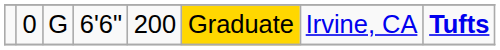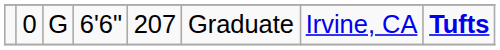(155, 24) 200 -> (155, 24) 207
(241, 24) gold background -> (241, 24) no background
